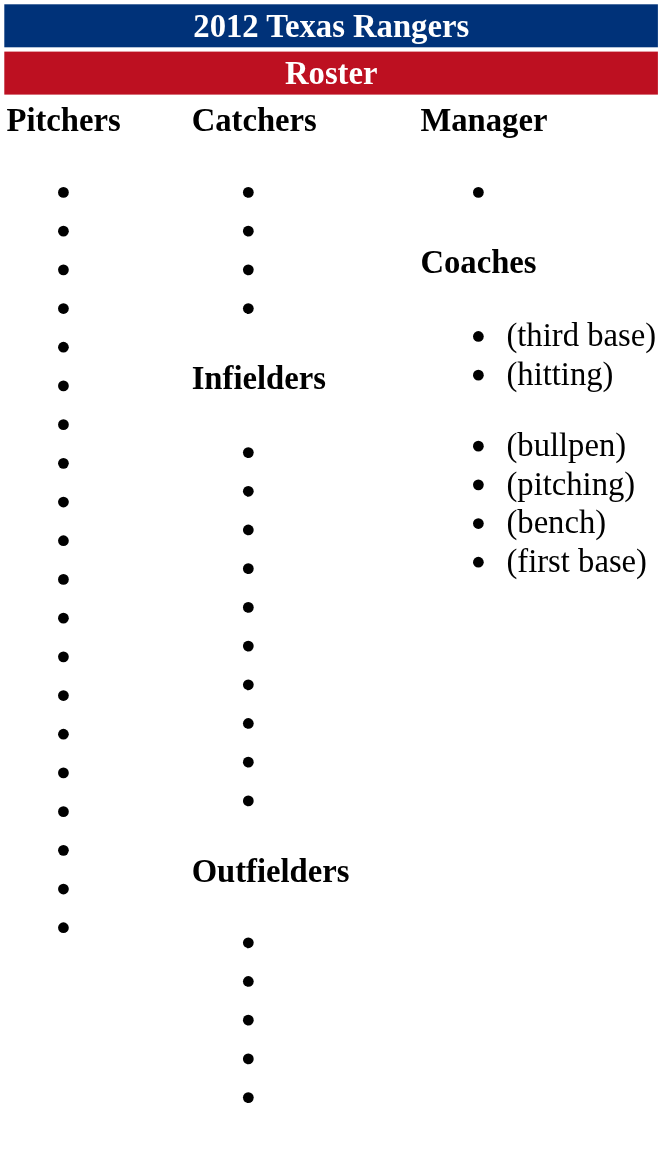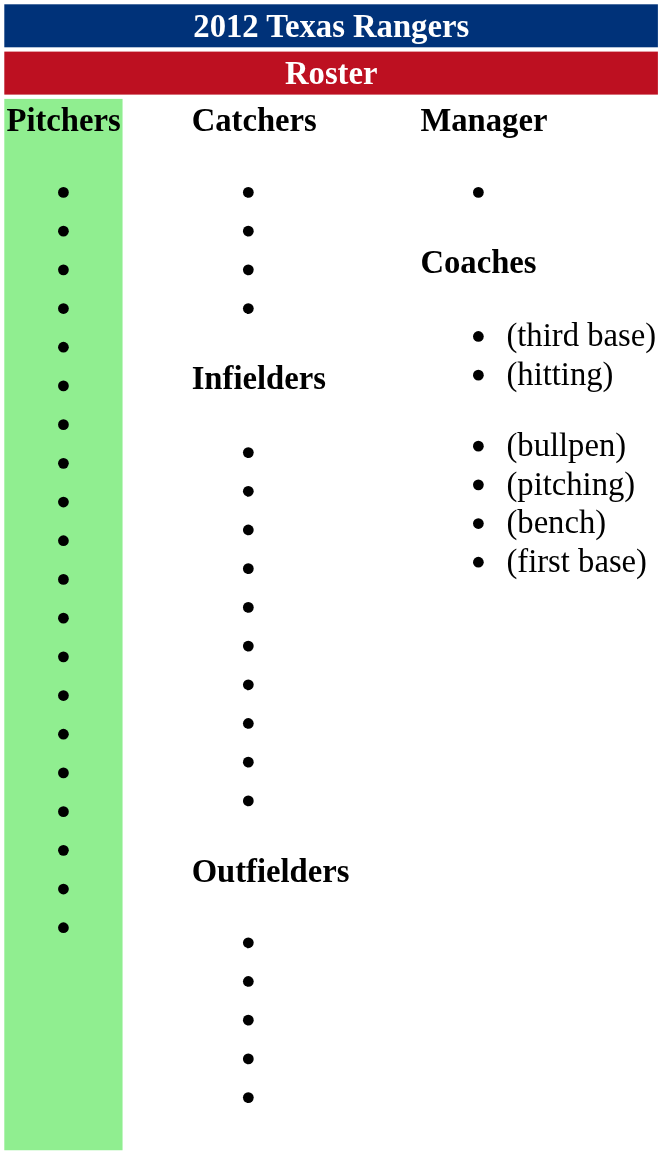(64, 524) no background -> (64, 524) lightgreen background
